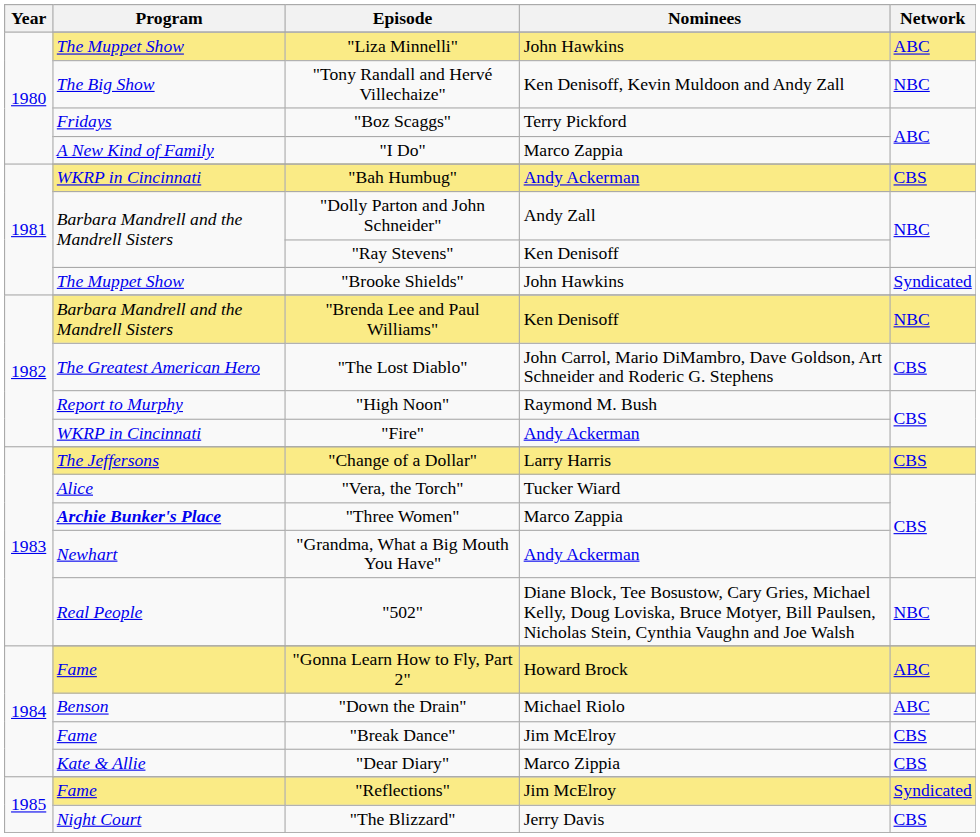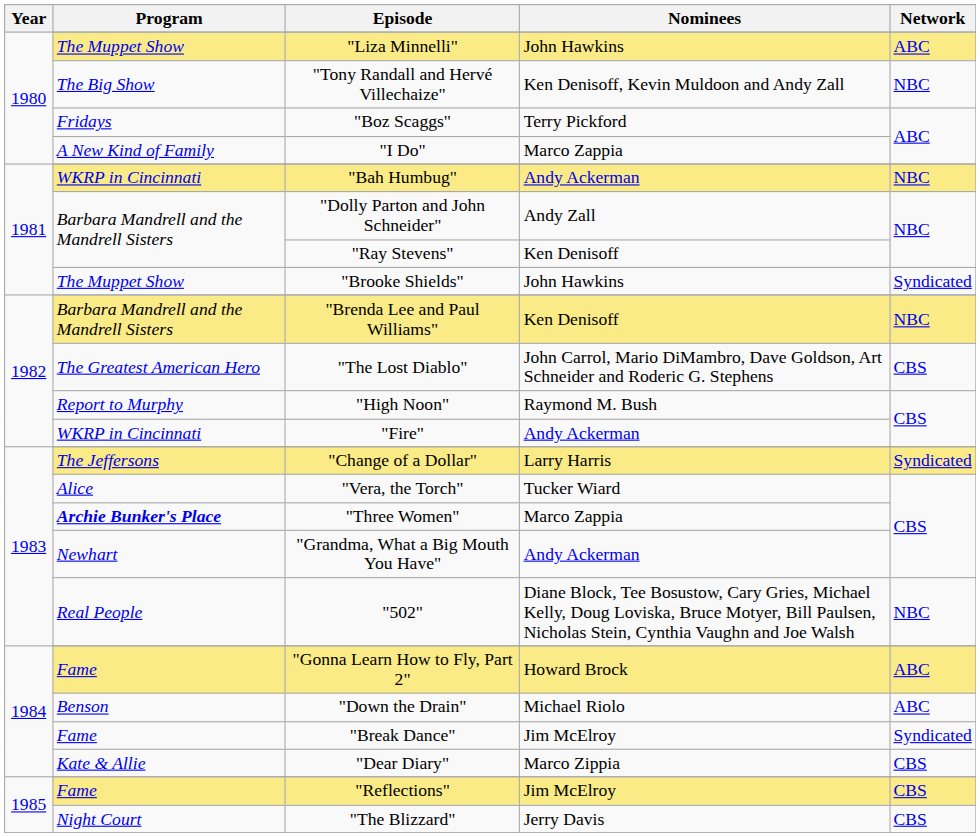(910, 177) CBS -> (912, 177) NBC
(910, 460) CBS -> (933, 460) Syndicated
(910, 735) CBS -> (933, 735) Syndicated
(933, 790) Syndicated -> (910, 790) CBS
